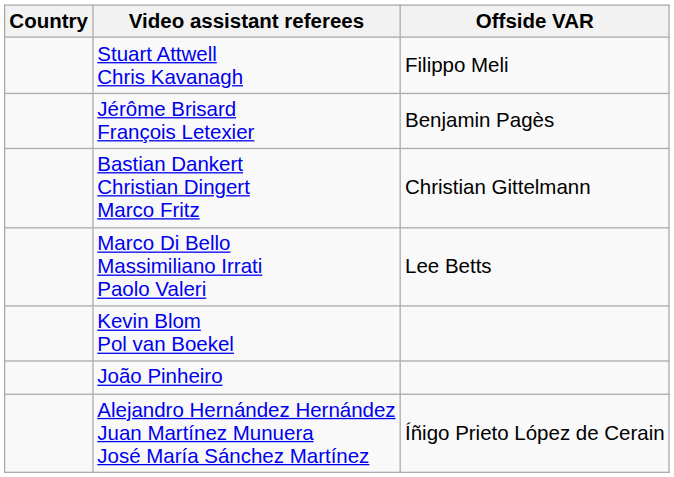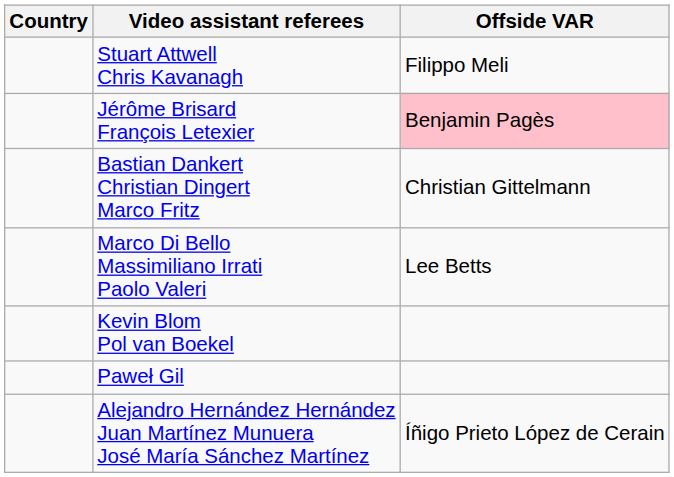(480, 120) no background -> (480, 120) pink background
+ row: (141, 377)
- row: (160, 377)
